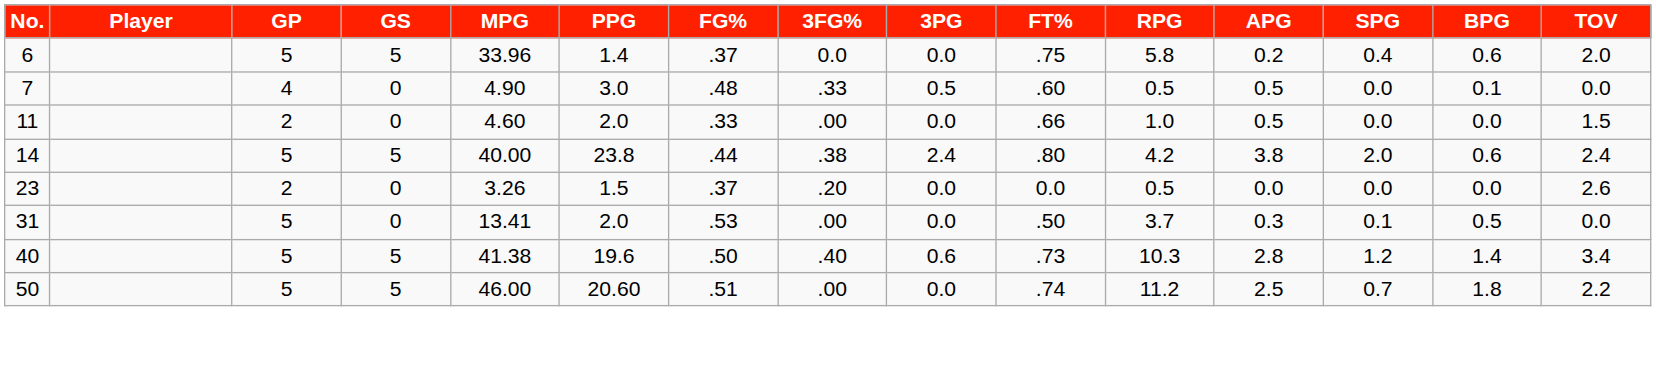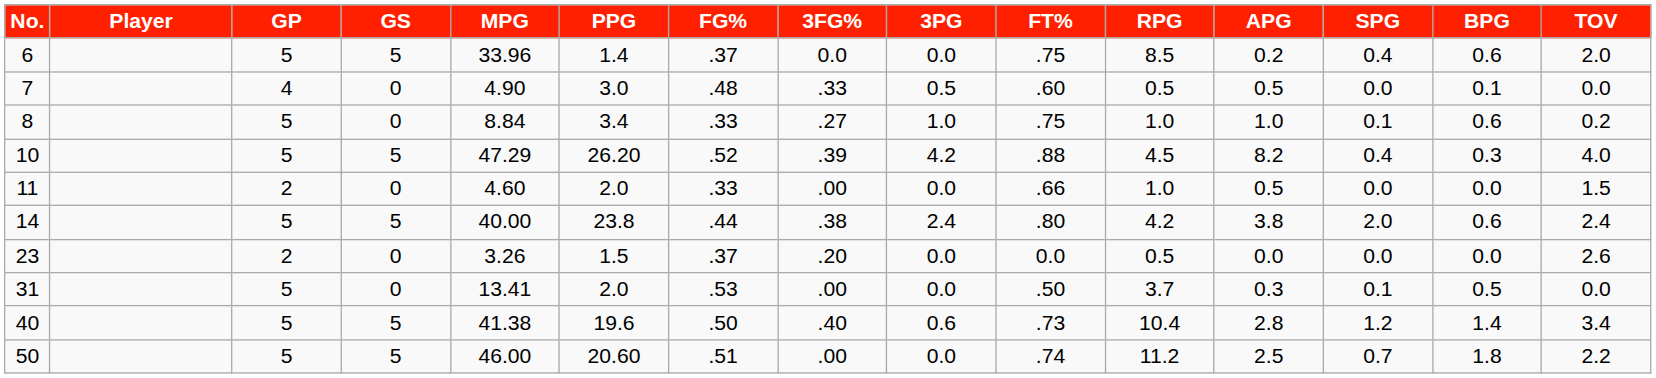(1160, 54) 5.8 -> (1160, 54) 8.5
+ row: (27, 121)
+ row: (27, 155)
(1160, 255) 10.3 -> (1160, 322) 10.4
